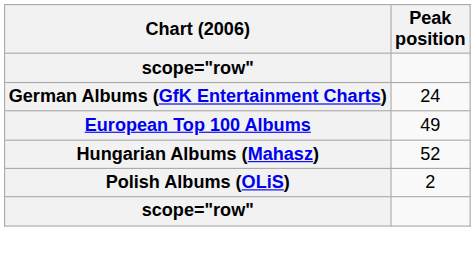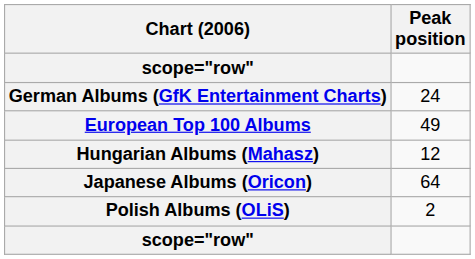(430, 153) 52 -> (430, 153) 12
+ row: (198, 182)
